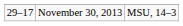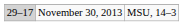(20, 12) no background -> (20, 12) lightgrey background
